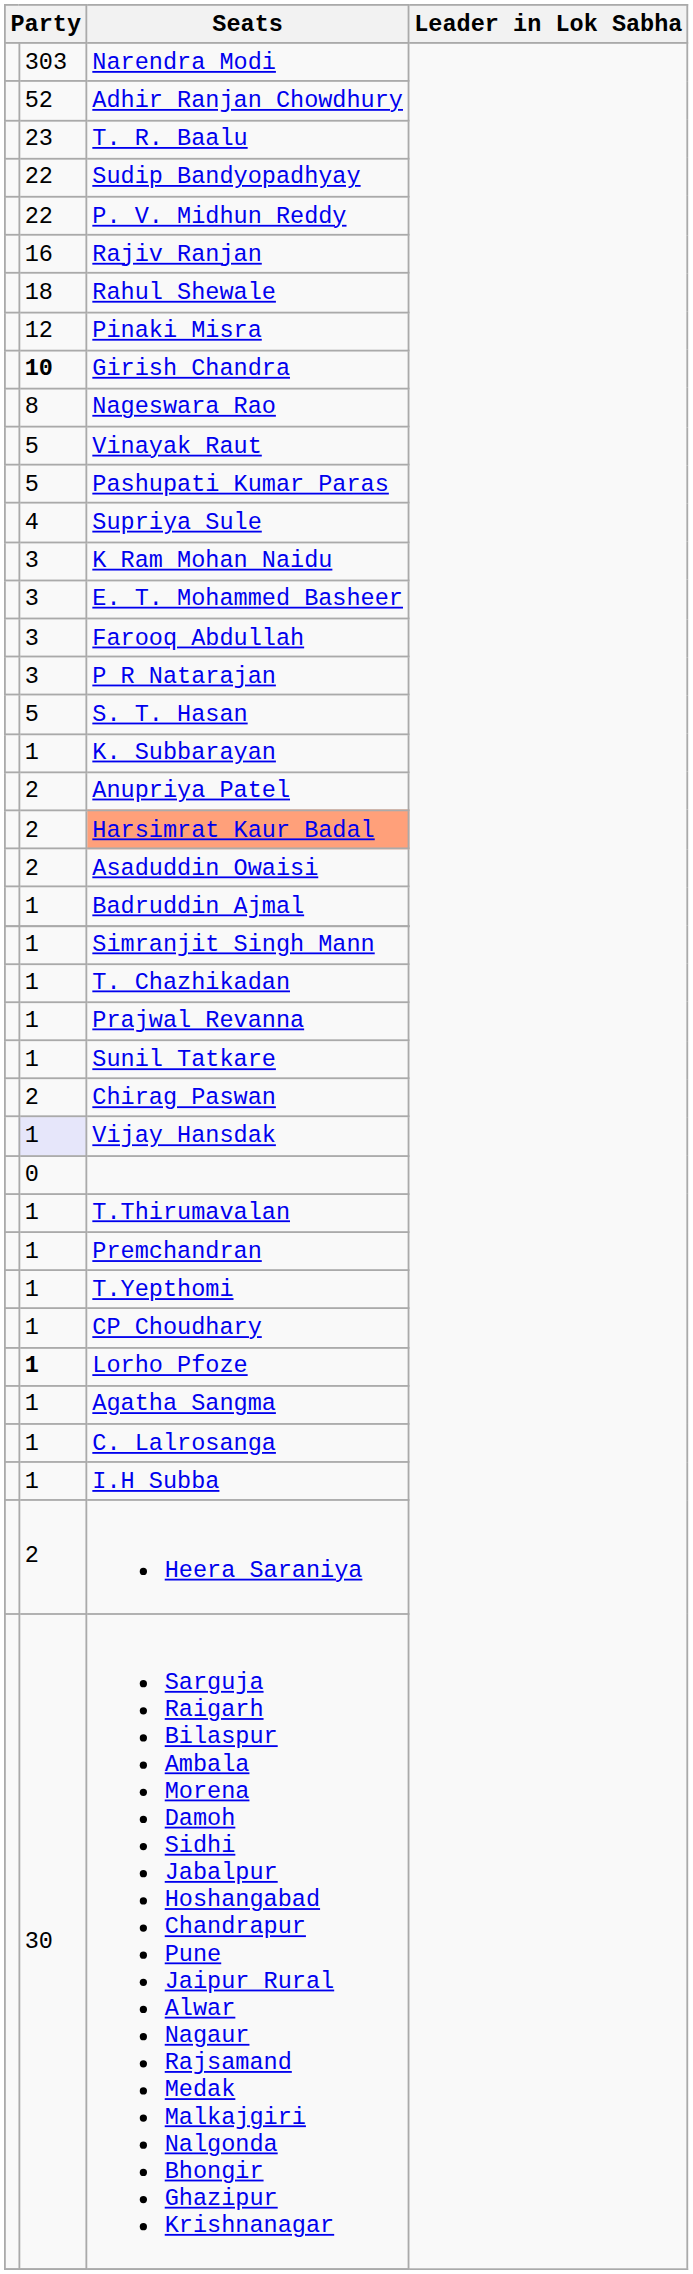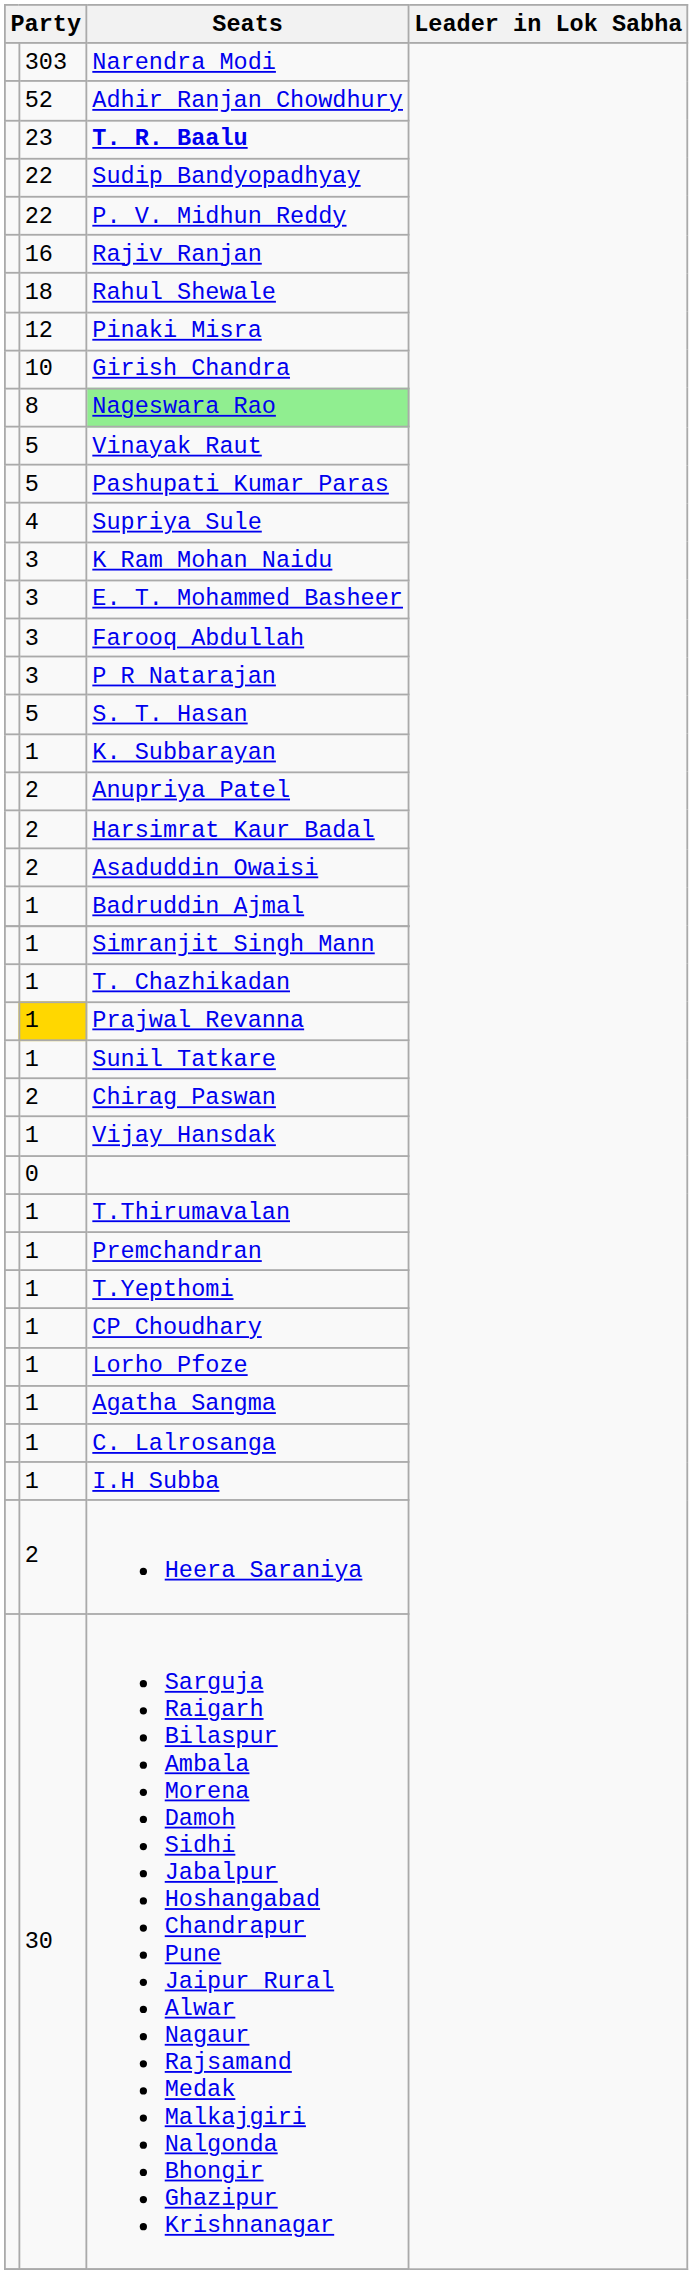(170, 139) normal -> (170, 139) bold
(39, 369) bold -> (39, 369) normal
(184, 408) no background -> (184, 408) lightgreen background
(234, 829) lightsalmon background -> (234, 829) no background
(32, 1021) no background -> (32, 1021) gold background
(32, 1136) lavender background -> (32, 1136) no background
(32, 1366) bold -> (32, 1366) normal
